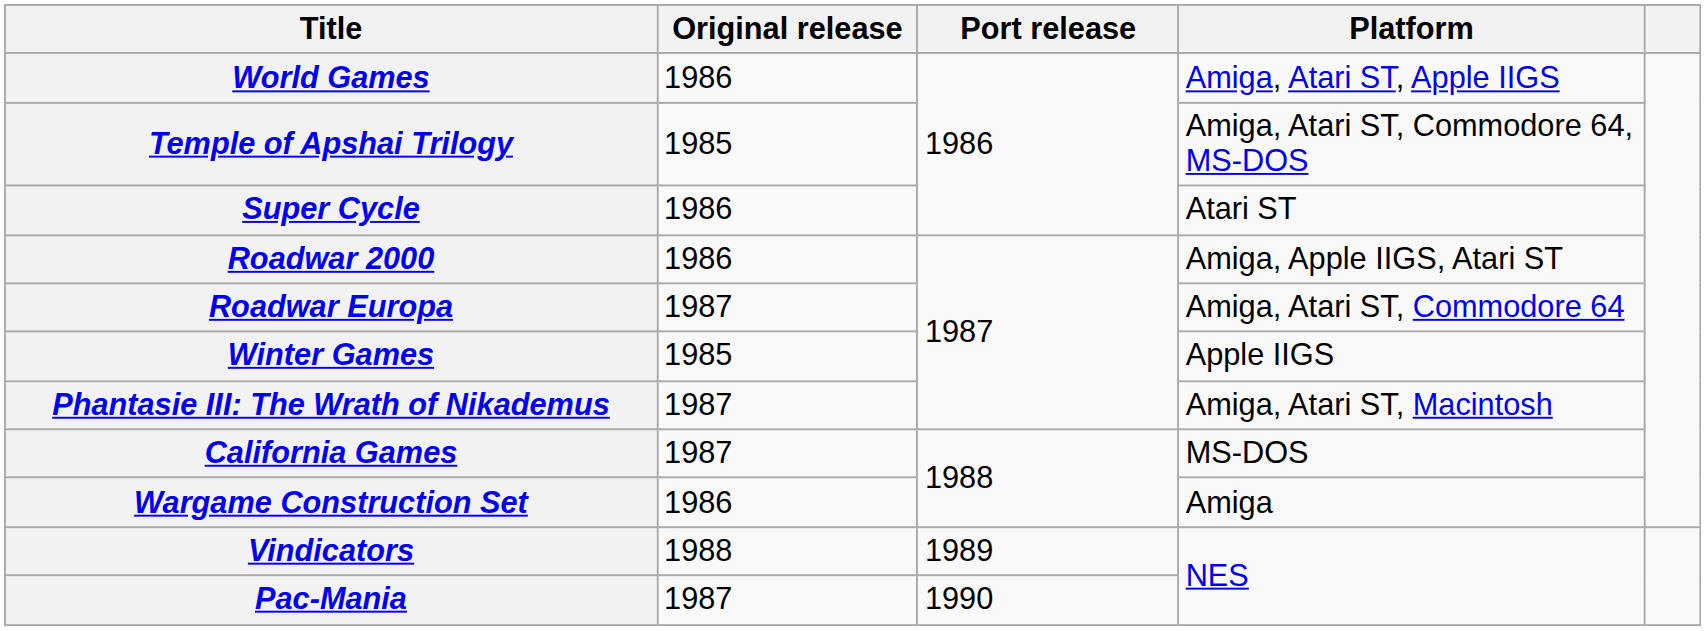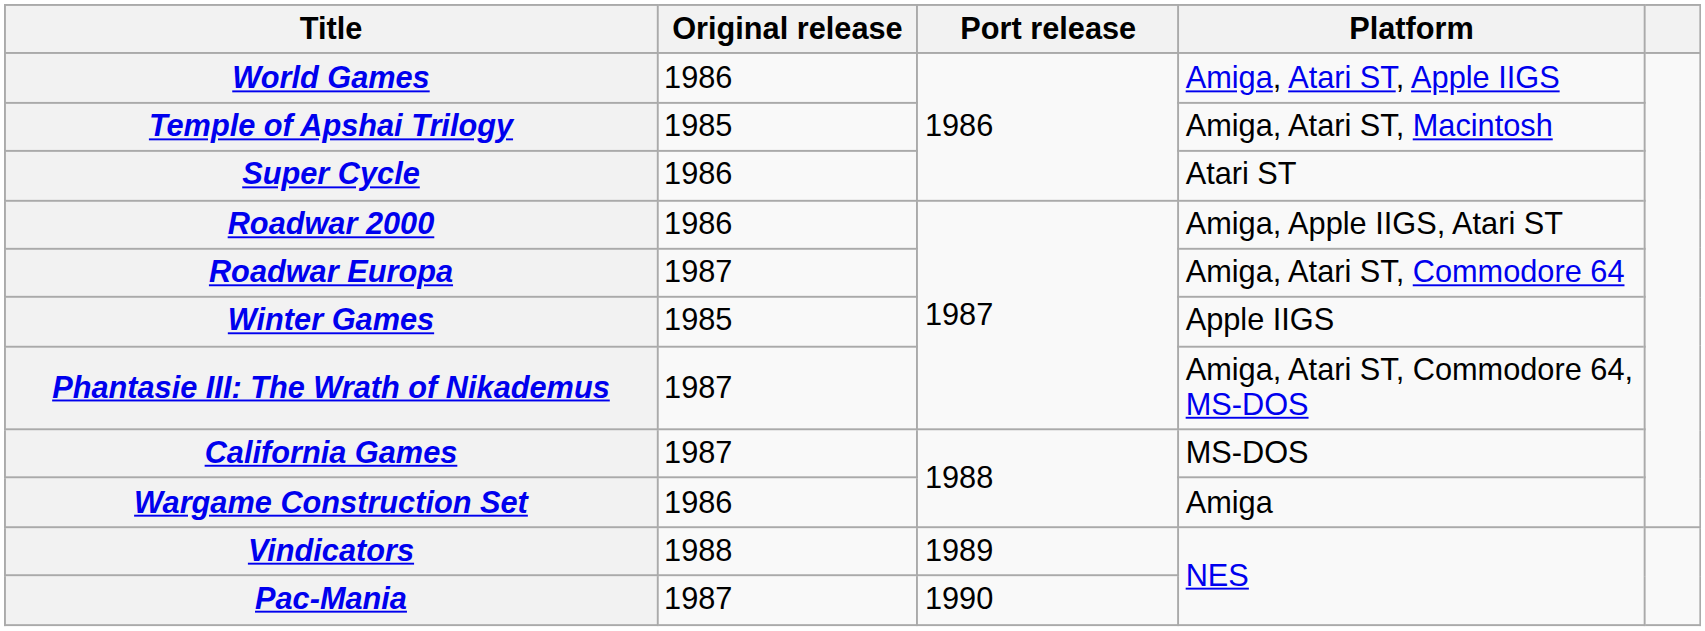(1409, 143) Amiga, Atari ST, Commodore 64, MS-DOS -> (1369, 126) Amiga, Atari ST, Macintosh
(1369, 404) Amiga, Atari ST, Macintosh -> (1409, 387) Amiga, Atari ST, Commodore 64, MS-DOS
